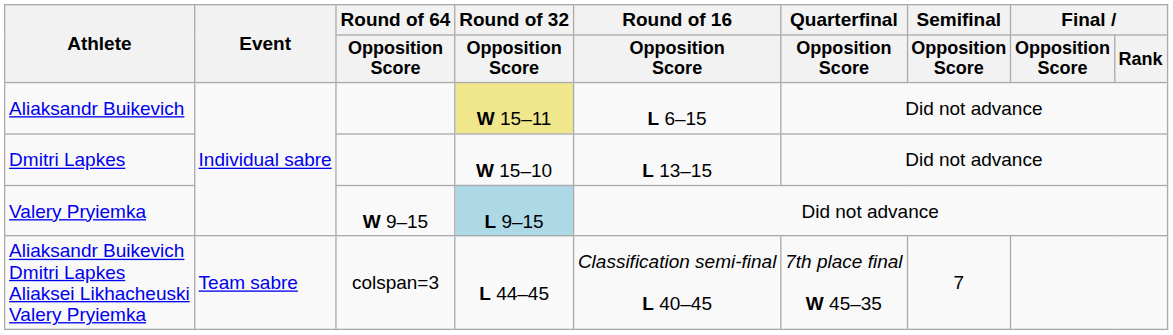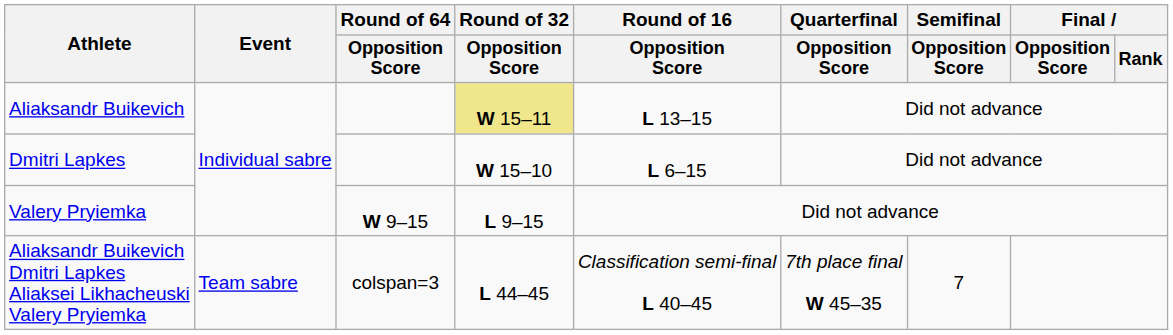(677, 119) L 6–15 -> (677, 119) L 13–15
(677, 171) L 13–15 -> (677, 171) L 6–15
(514, 222) lightblue background -> (514, 222) no background
